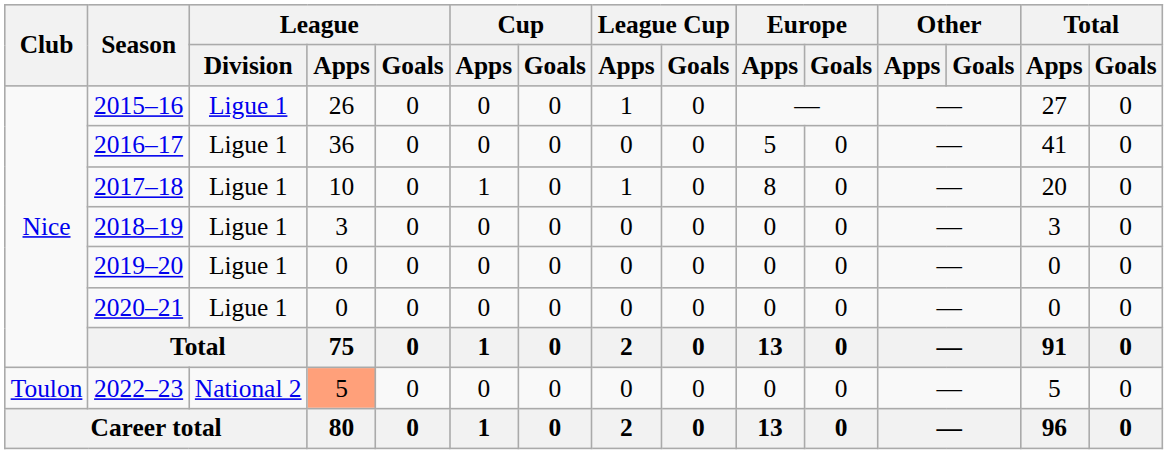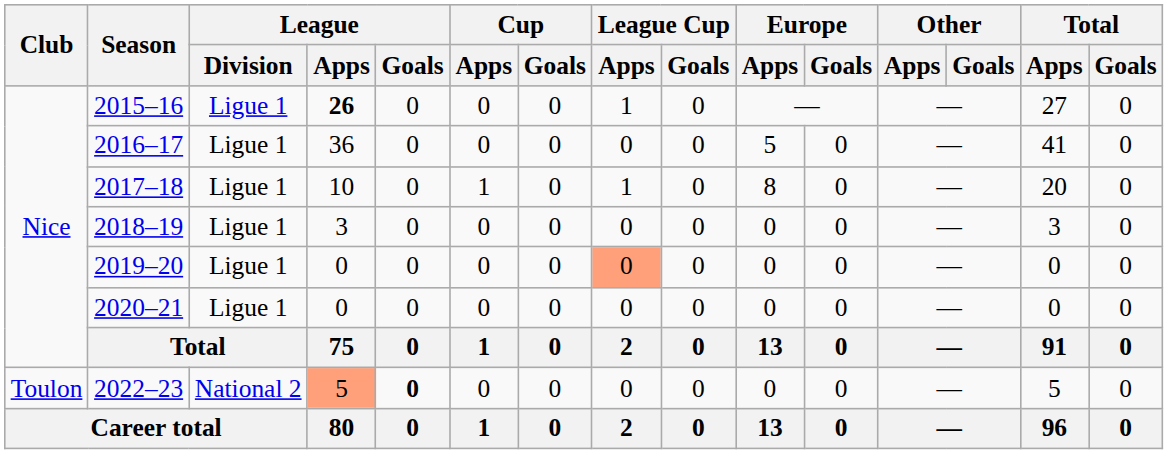(342, 105) normal -> (342, 105) bold
(626, 266) no background -> (626, 266) lightsalmon background
(413, 387) normal -> (413, 387) bold
